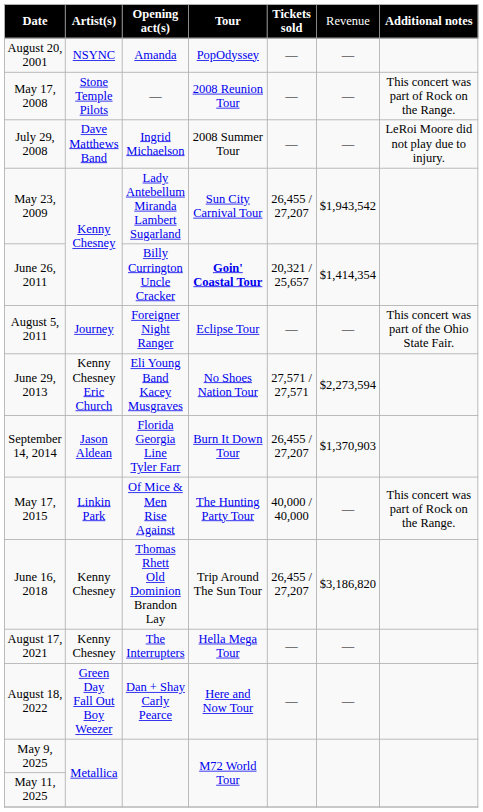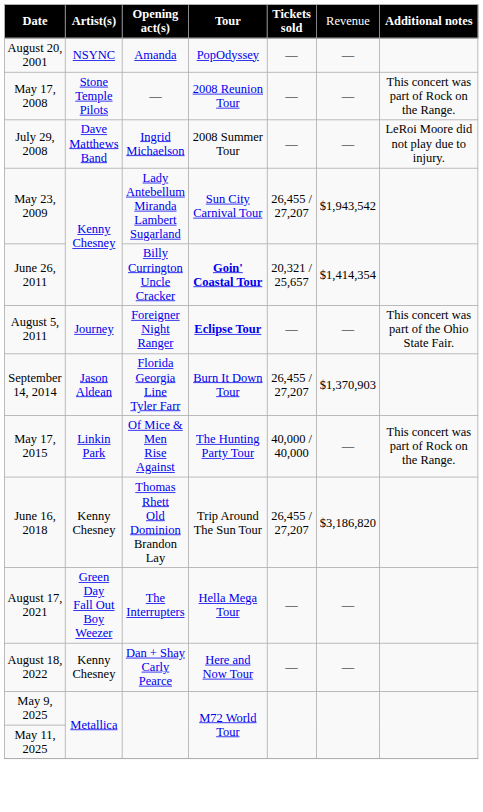(228, 329) normal -> (228, 329) bold
- row: (35, 384)
(94, 646) Kenny Chesney -> (94, 605) Green Day Fall Out Boy Weezer
(94, 701) Green Day Fall Out Boy Weezer -> (94, 667) Kenny Chesney
